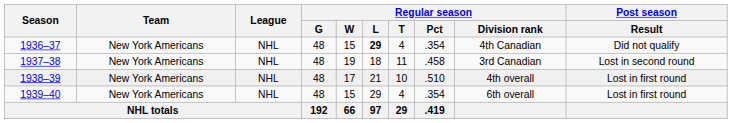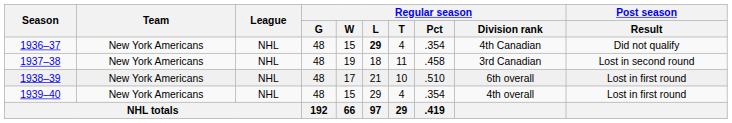(510, 78) 4th overall -> (510, 78) 6th overall
(510, 95) 6th overall -> (510, 95) 4th overall
